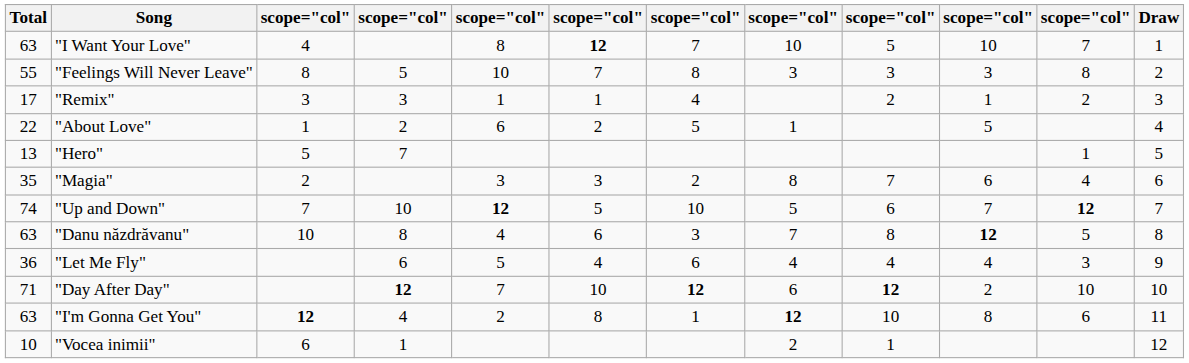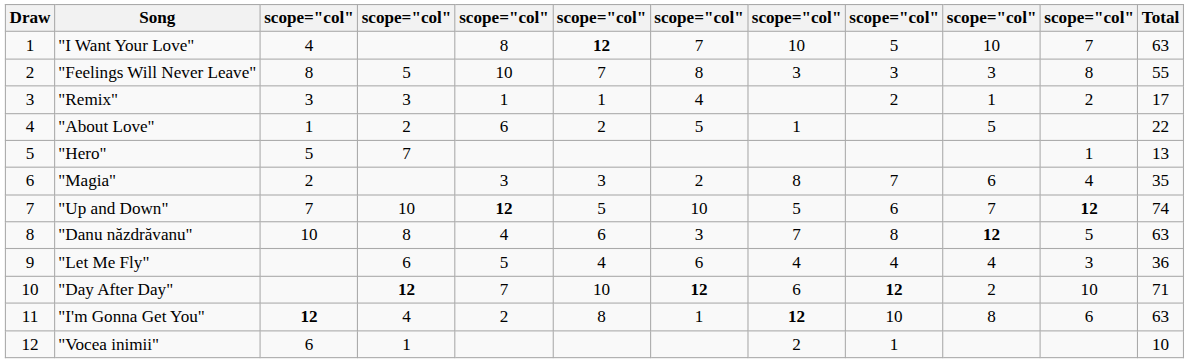columns swapped: (1159, 18) <-> (28, 18)
